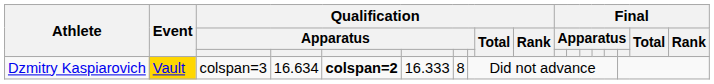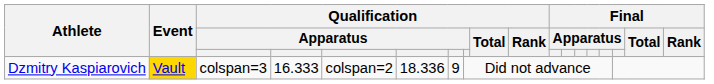(296, 68) 16.634 -> (296, 68) 16.333
(362, 68) bold -> (359, 68) normal
(427, 68) 16.333 -> (422, 68) 18.336
(461, 68) 8 -> (456, 68) 9
